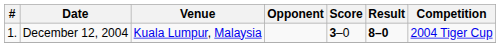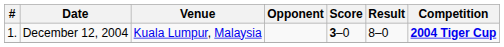(378, 33) bold -> (378, 33) normal
(452, 33) normal -> (453, 33) bold
